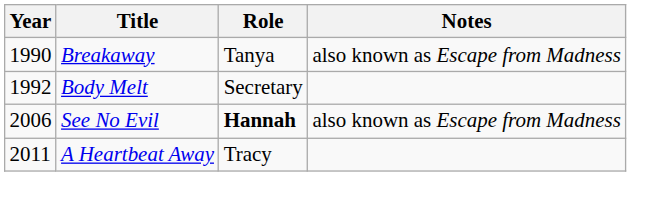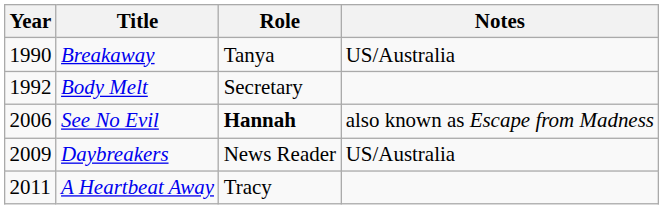(467, 54) also known as Escape from Madness -> (400, 54) US/Australia
+ row: (115, 154)
